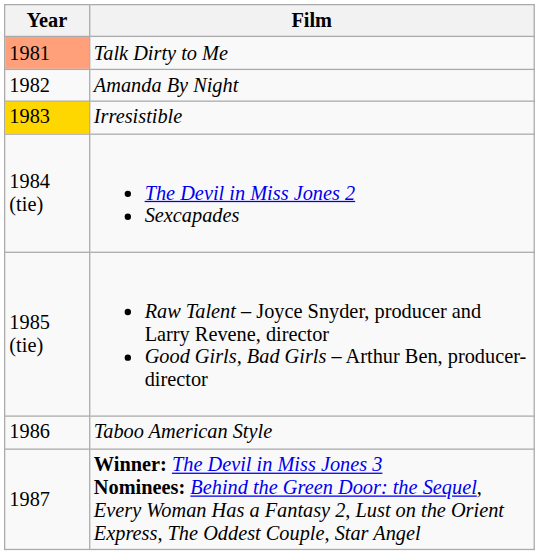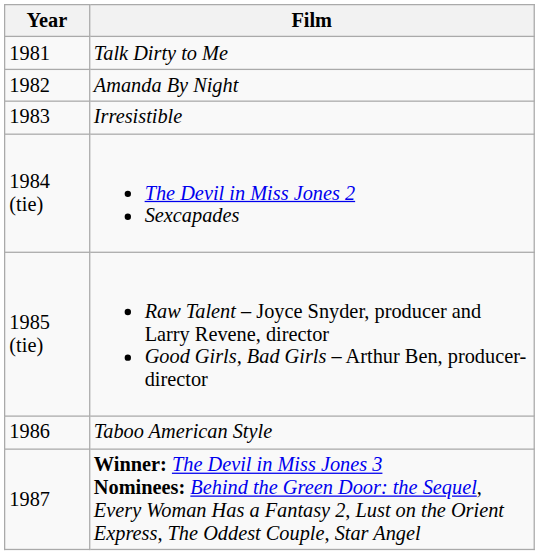(30, 52) lightsalmon background -> (30, 52) no background
(30, 117) gold background -> (30, 117) no background
